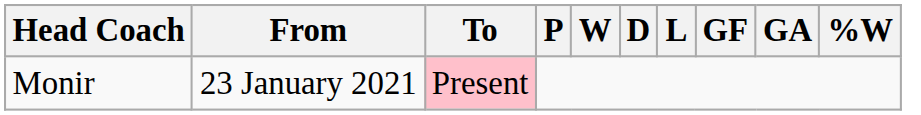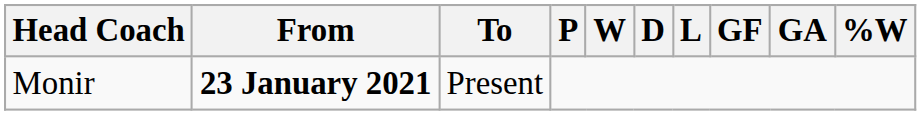(308, 82) normal -> (316, 82) bold
(480, 82) pink background -> (495, 82) no background
